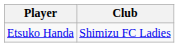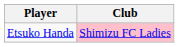(125, 32) no background -> (125, 32) pink background
